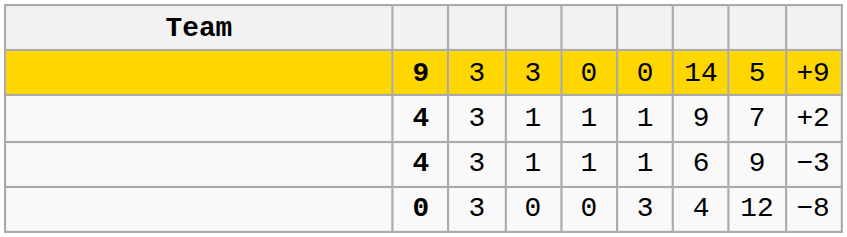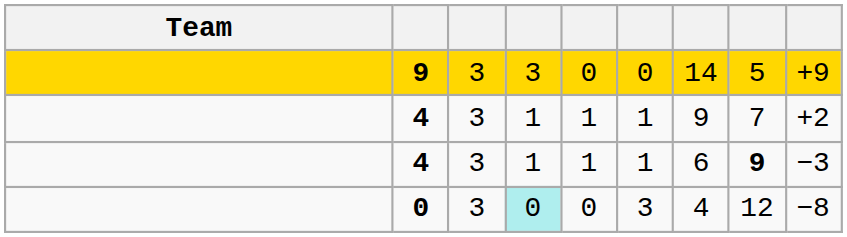(757, 164) normal -> (757, 164) bold
(533, 209) no background -> (533, 209) paleturquoise background
